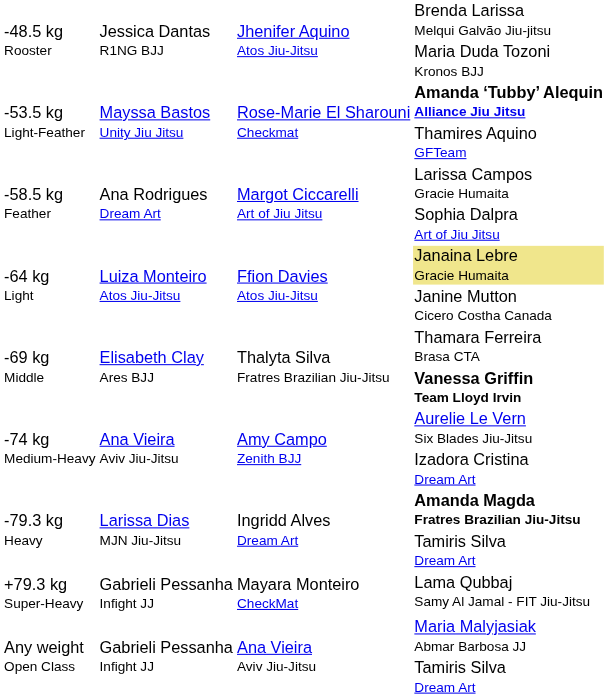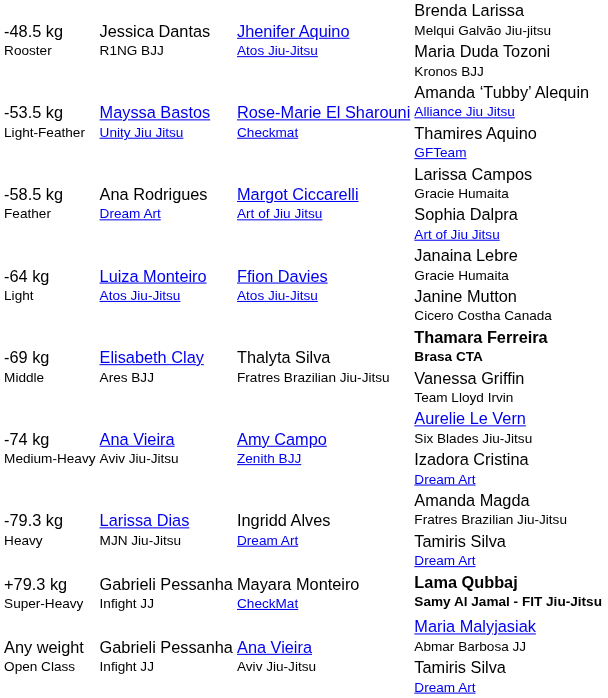(509, 102) bold -> (502, 102) normal
(466, 265) khaki background -> (466, 265) no background
(478, 346) normal -> (481, 346) bold
(474, 387) bold -> (469, 387) normal
(497, 510) bold -> (491, 510) normal
(502, 591) normal -> (508, 591) bold
